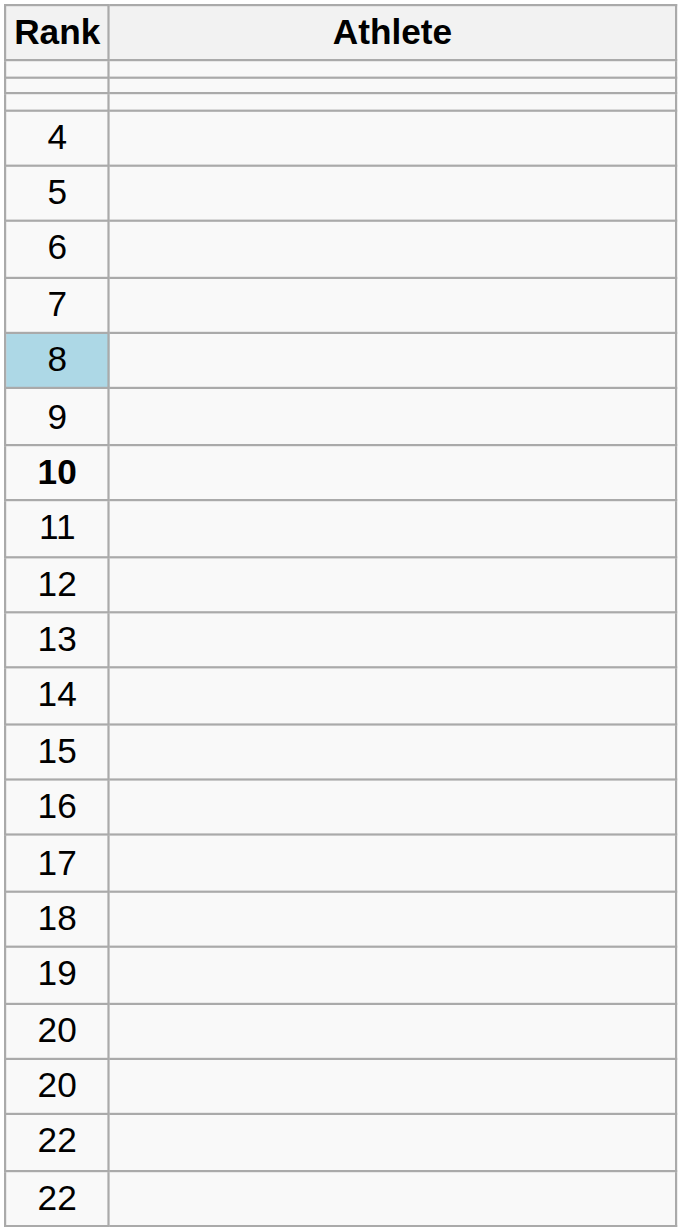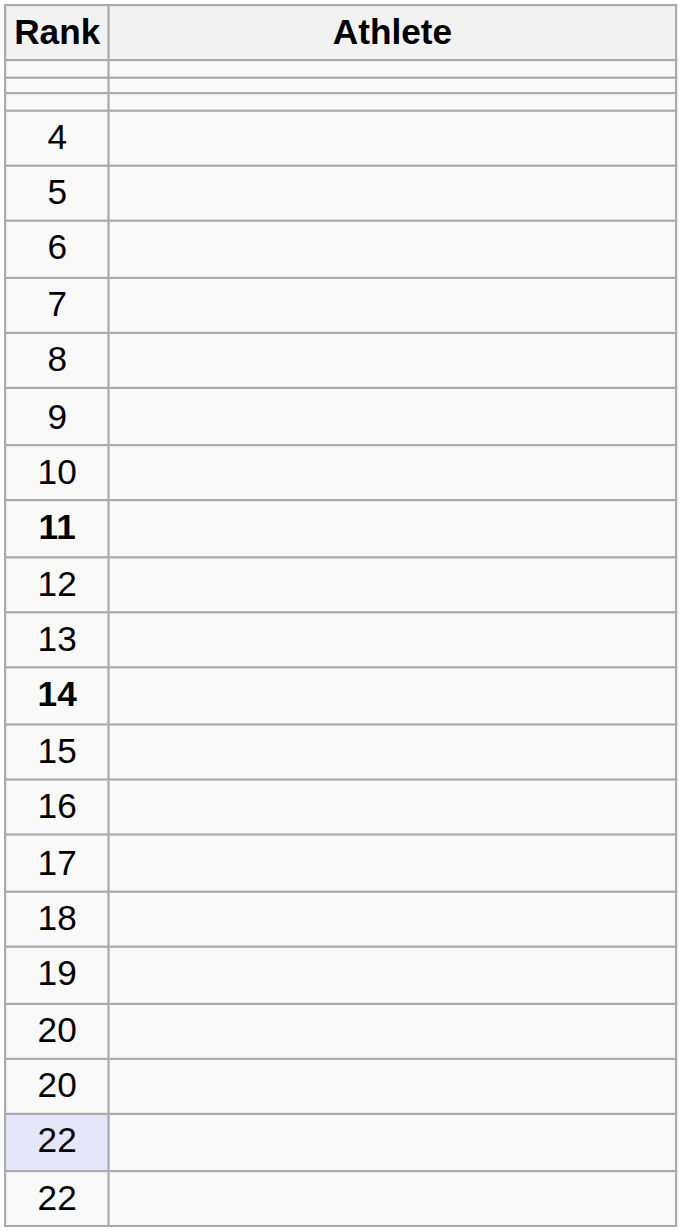(57, 360) lightblue background -> (57, 360) no background
(57, 471) bold -> (57, 471) normal
(57, 527) normal -> (57, 527) bold
(57, 695) normal -> (57, 695) bold
(57, 1141) no background -> (57, 1141) lavender background
